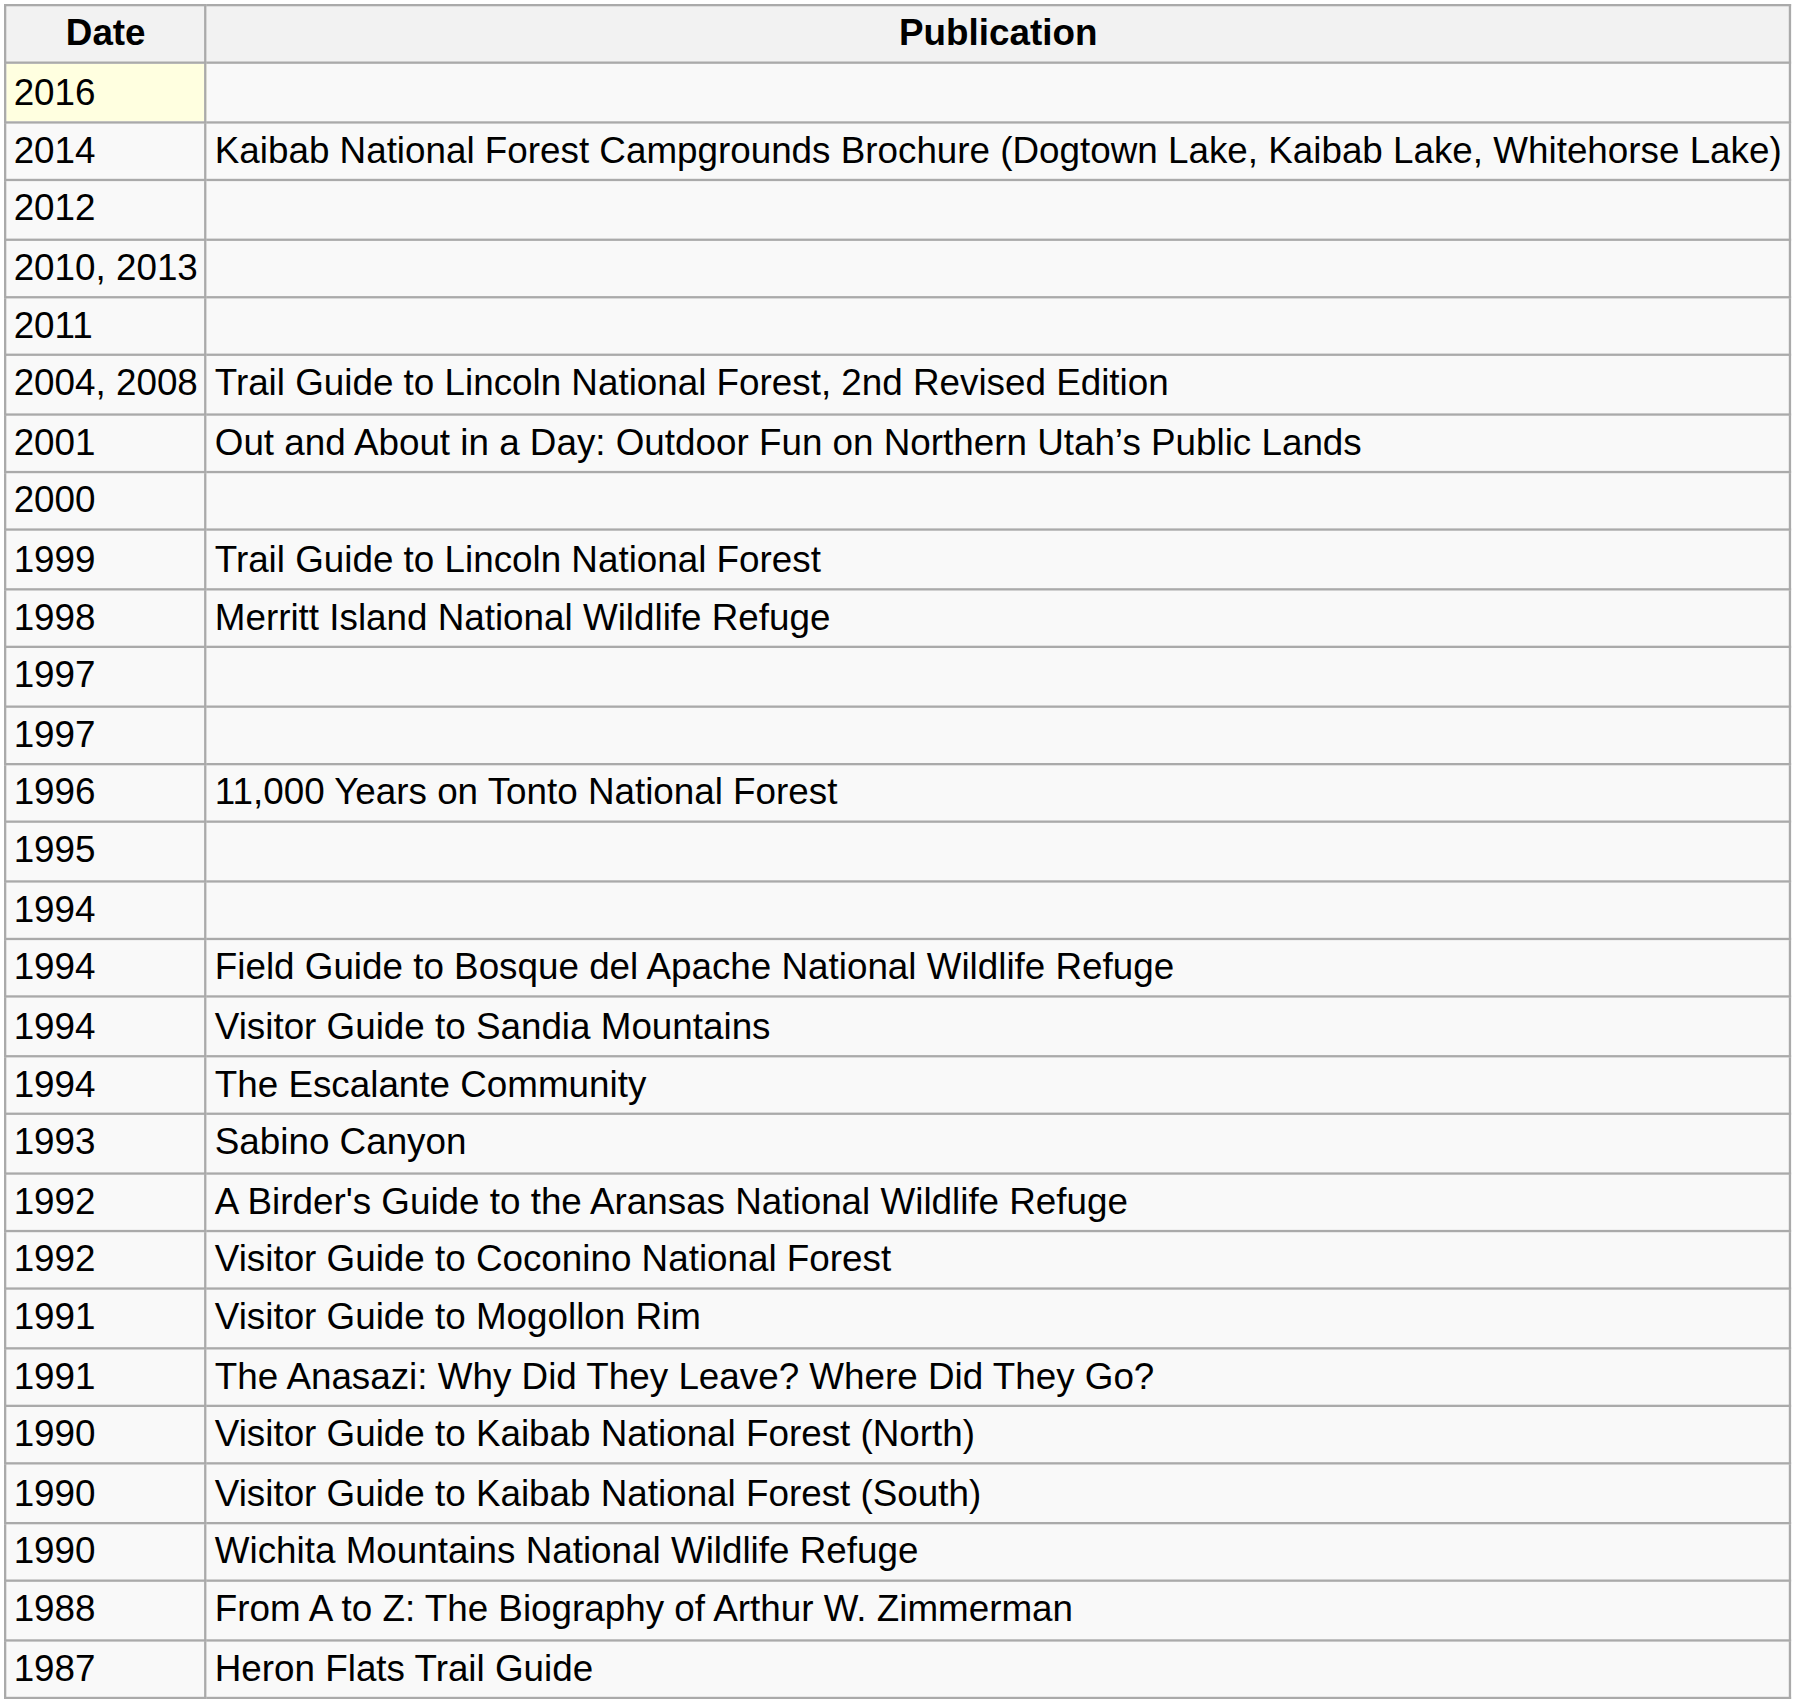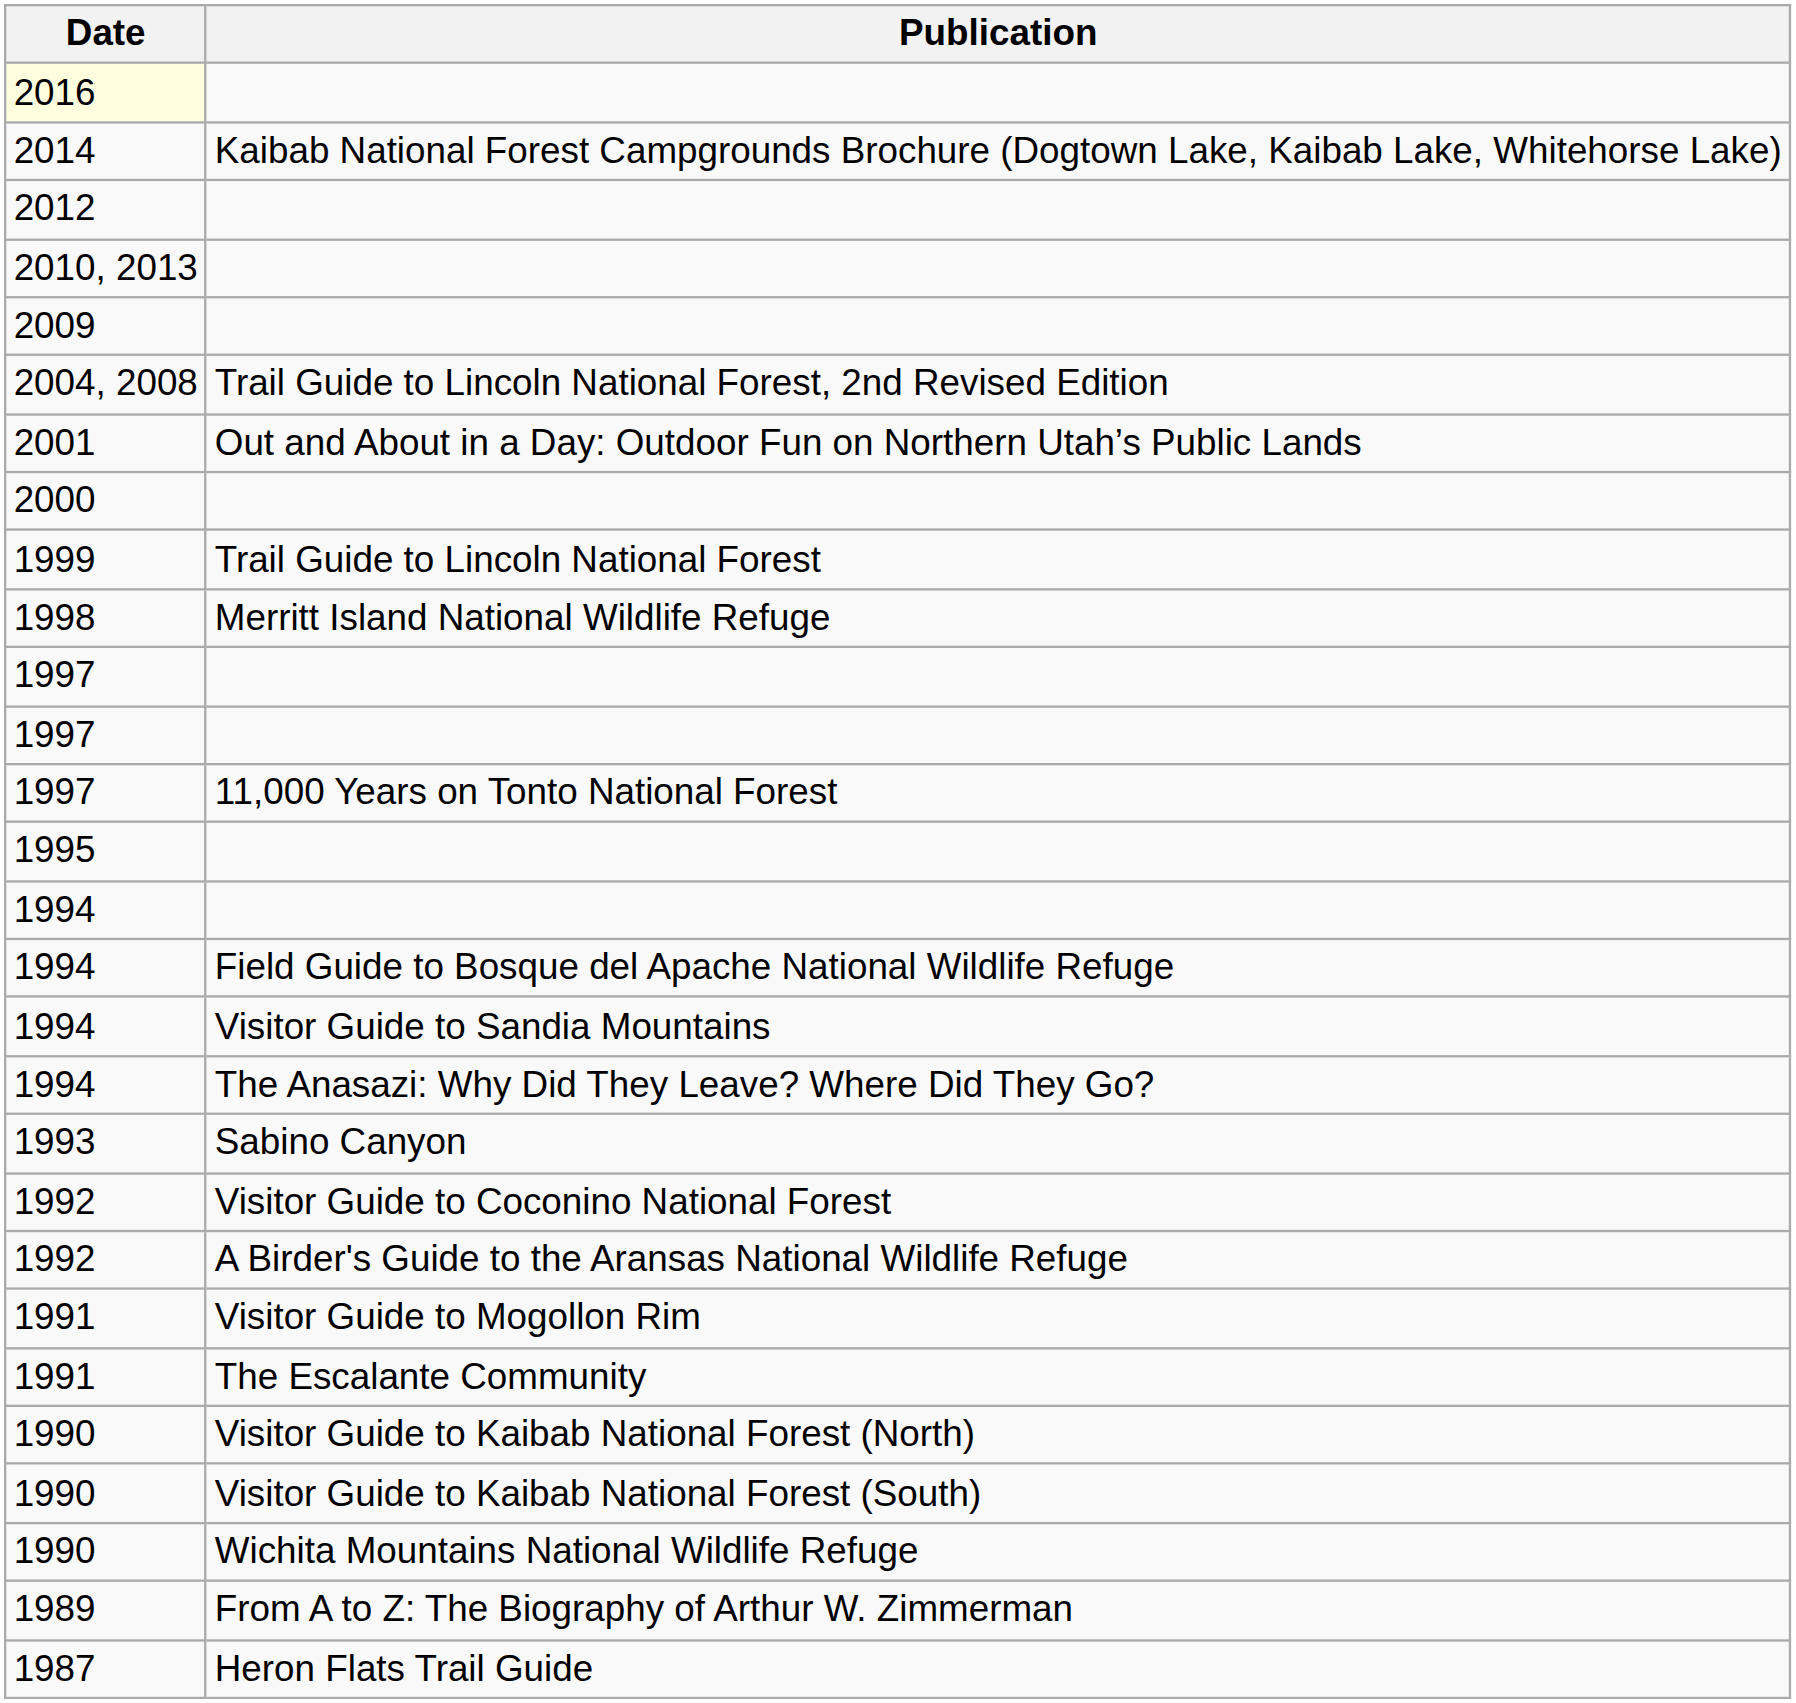(53, 325) 2011 -> (55, 325) 2009
(55, 792) 1996 -> (55, 792) 1997
(431, 1084) The Escalante Community -> (685, 1084) The Anasazi: Why Did They Leave? Where Did They Go?
(671, 1200) A Birder's Guide to the Aransas National Wildlife Refuge -> (553, 1200) Visitor Guide to Coconino National Forest
(553, 1259) Visitor Guide to Coconino National Forest -> (671, 1259) A Birder's Guide to the Aransas National Wildlife Refuge
(685, 1376) The Anasazi: Why Did They Leave? Where Did They Go? -> (431, 1376) The Escalante Community
(55, 1609) 1988 -> (55, 1609) 1989
